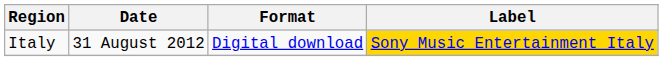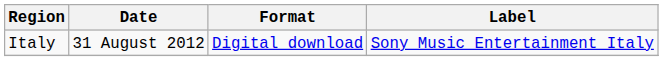(512, 43) gold background -> (512, 43) no background
